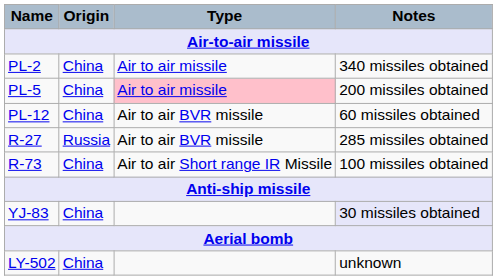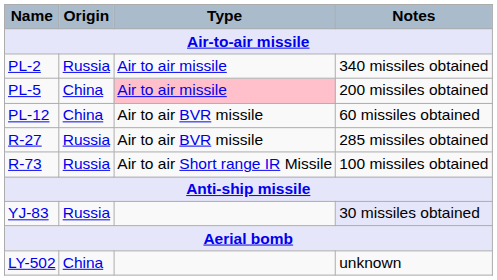(83, 66) China -> (86, 66) Russia
(83, 164) China -> (86, 164) Russia
(83, 213) China -> (86, 213) Russia
